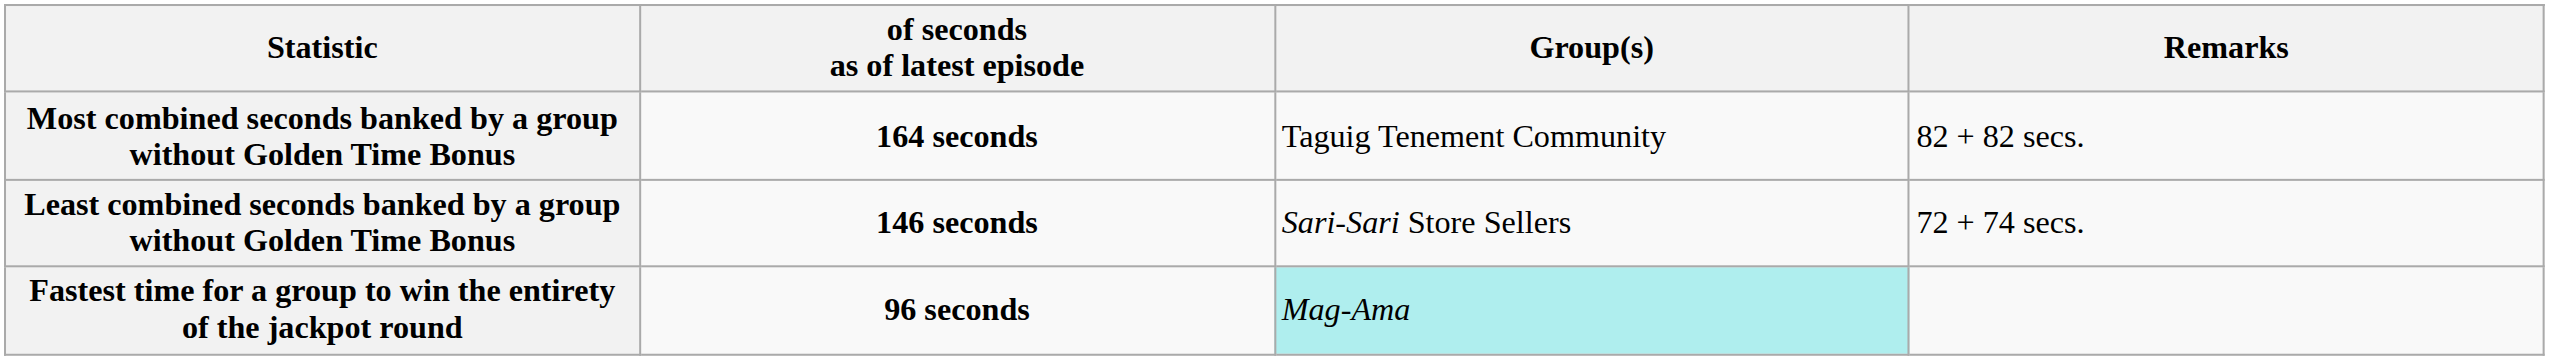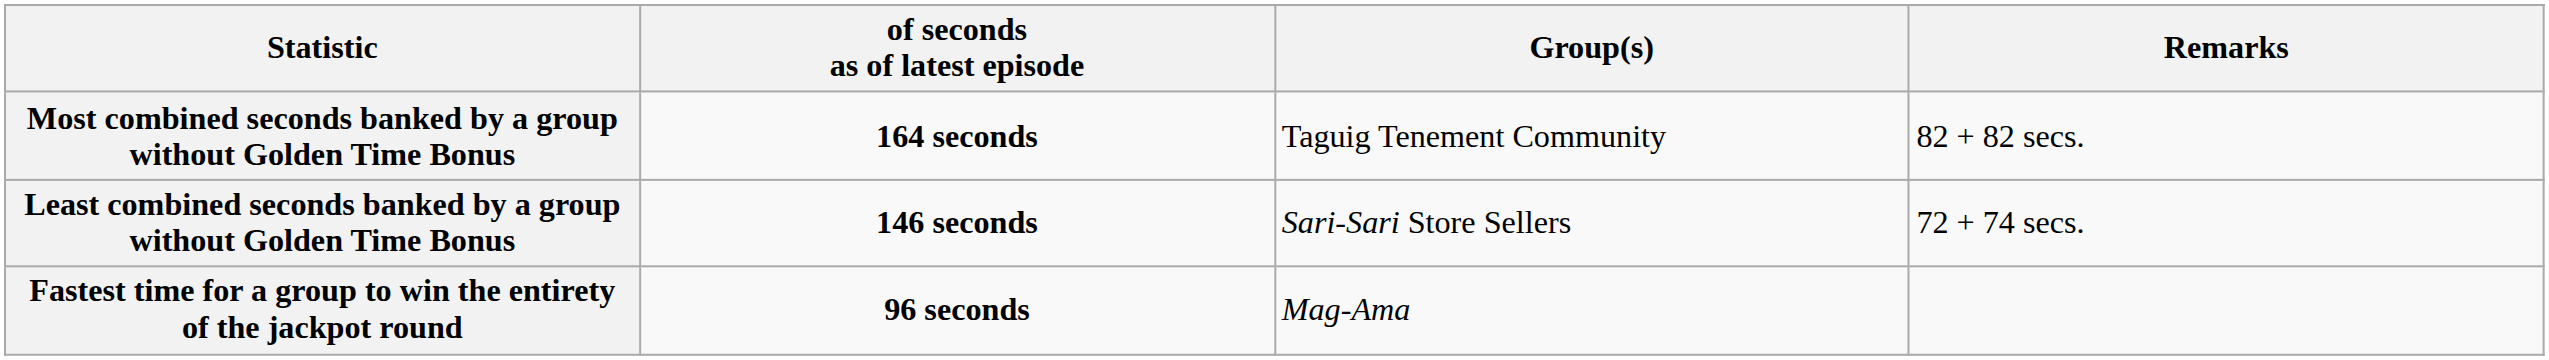(1346, 309) paleturquoise background -> (1346, 309) no background
